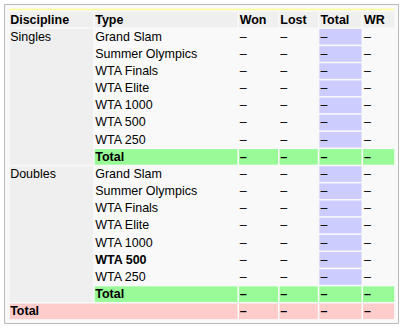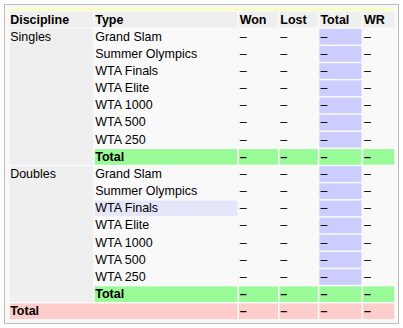(127, 208) no background -> (127, 208) lavender background
(121, 260) bold -> (120, 260) normal
